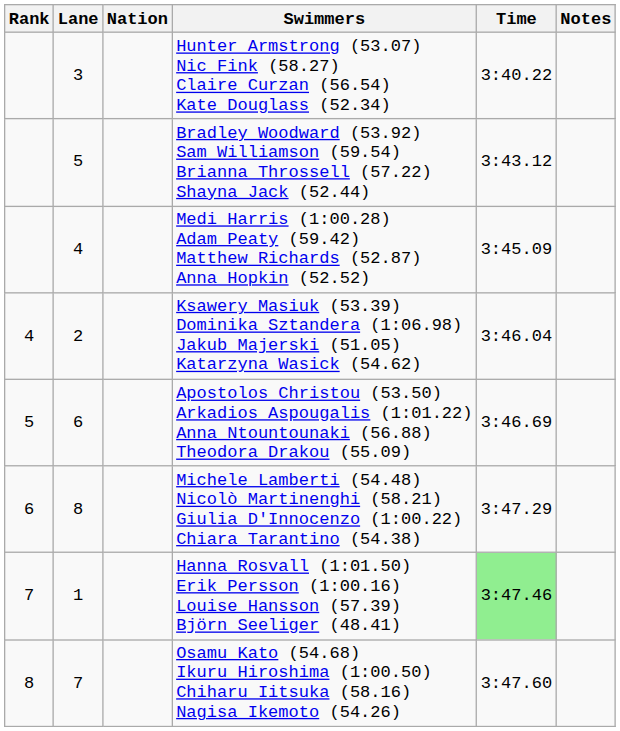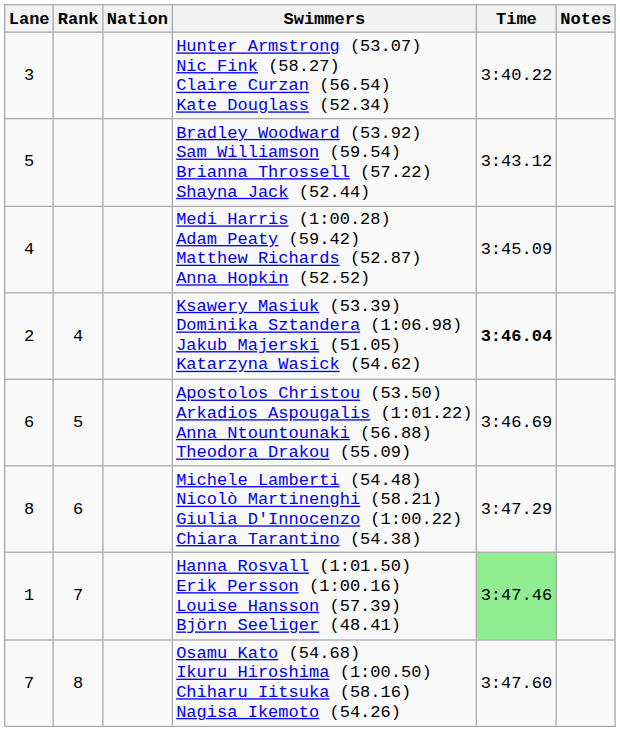columns swapped: (29, 19) <-> (78, 19)
(516, 336) normal -> (516, 336) bold
